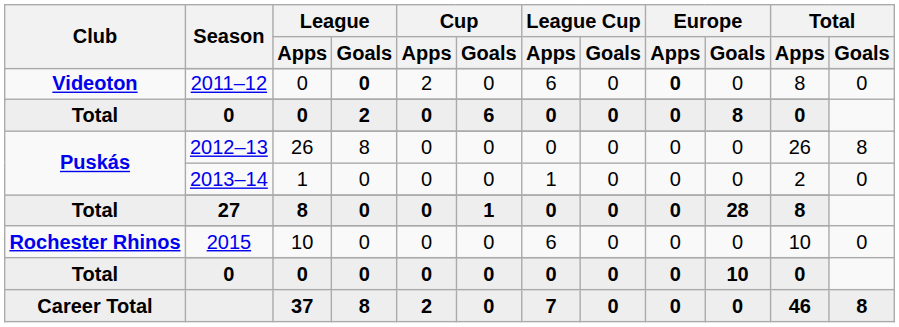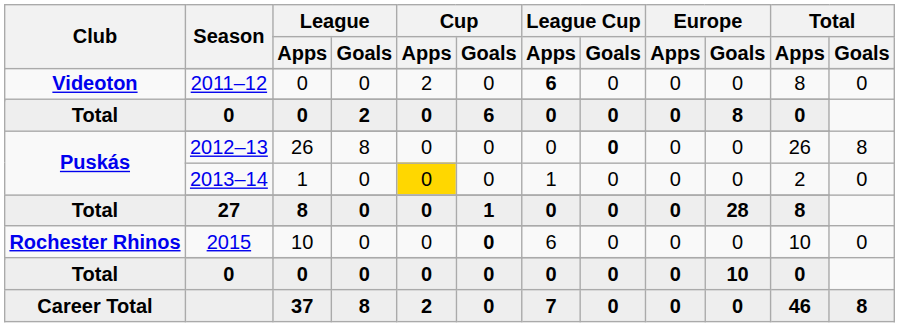(364, 84) bold -> (364, 84) normal
(551, 84) normal -> (551, 84) bold
(675, 84) bold -> (675, 84) normal
(613, 147) normal -> (613, 147) bold
(427, 179) no background -> (427, 179) gold background
(489, 242) normal -> (489, 242) bold
